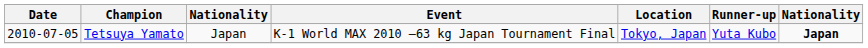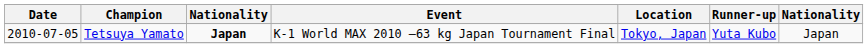(229, 33) normal -> (229, 33) bold
(821, 33) bold -> (821, 33) normal
